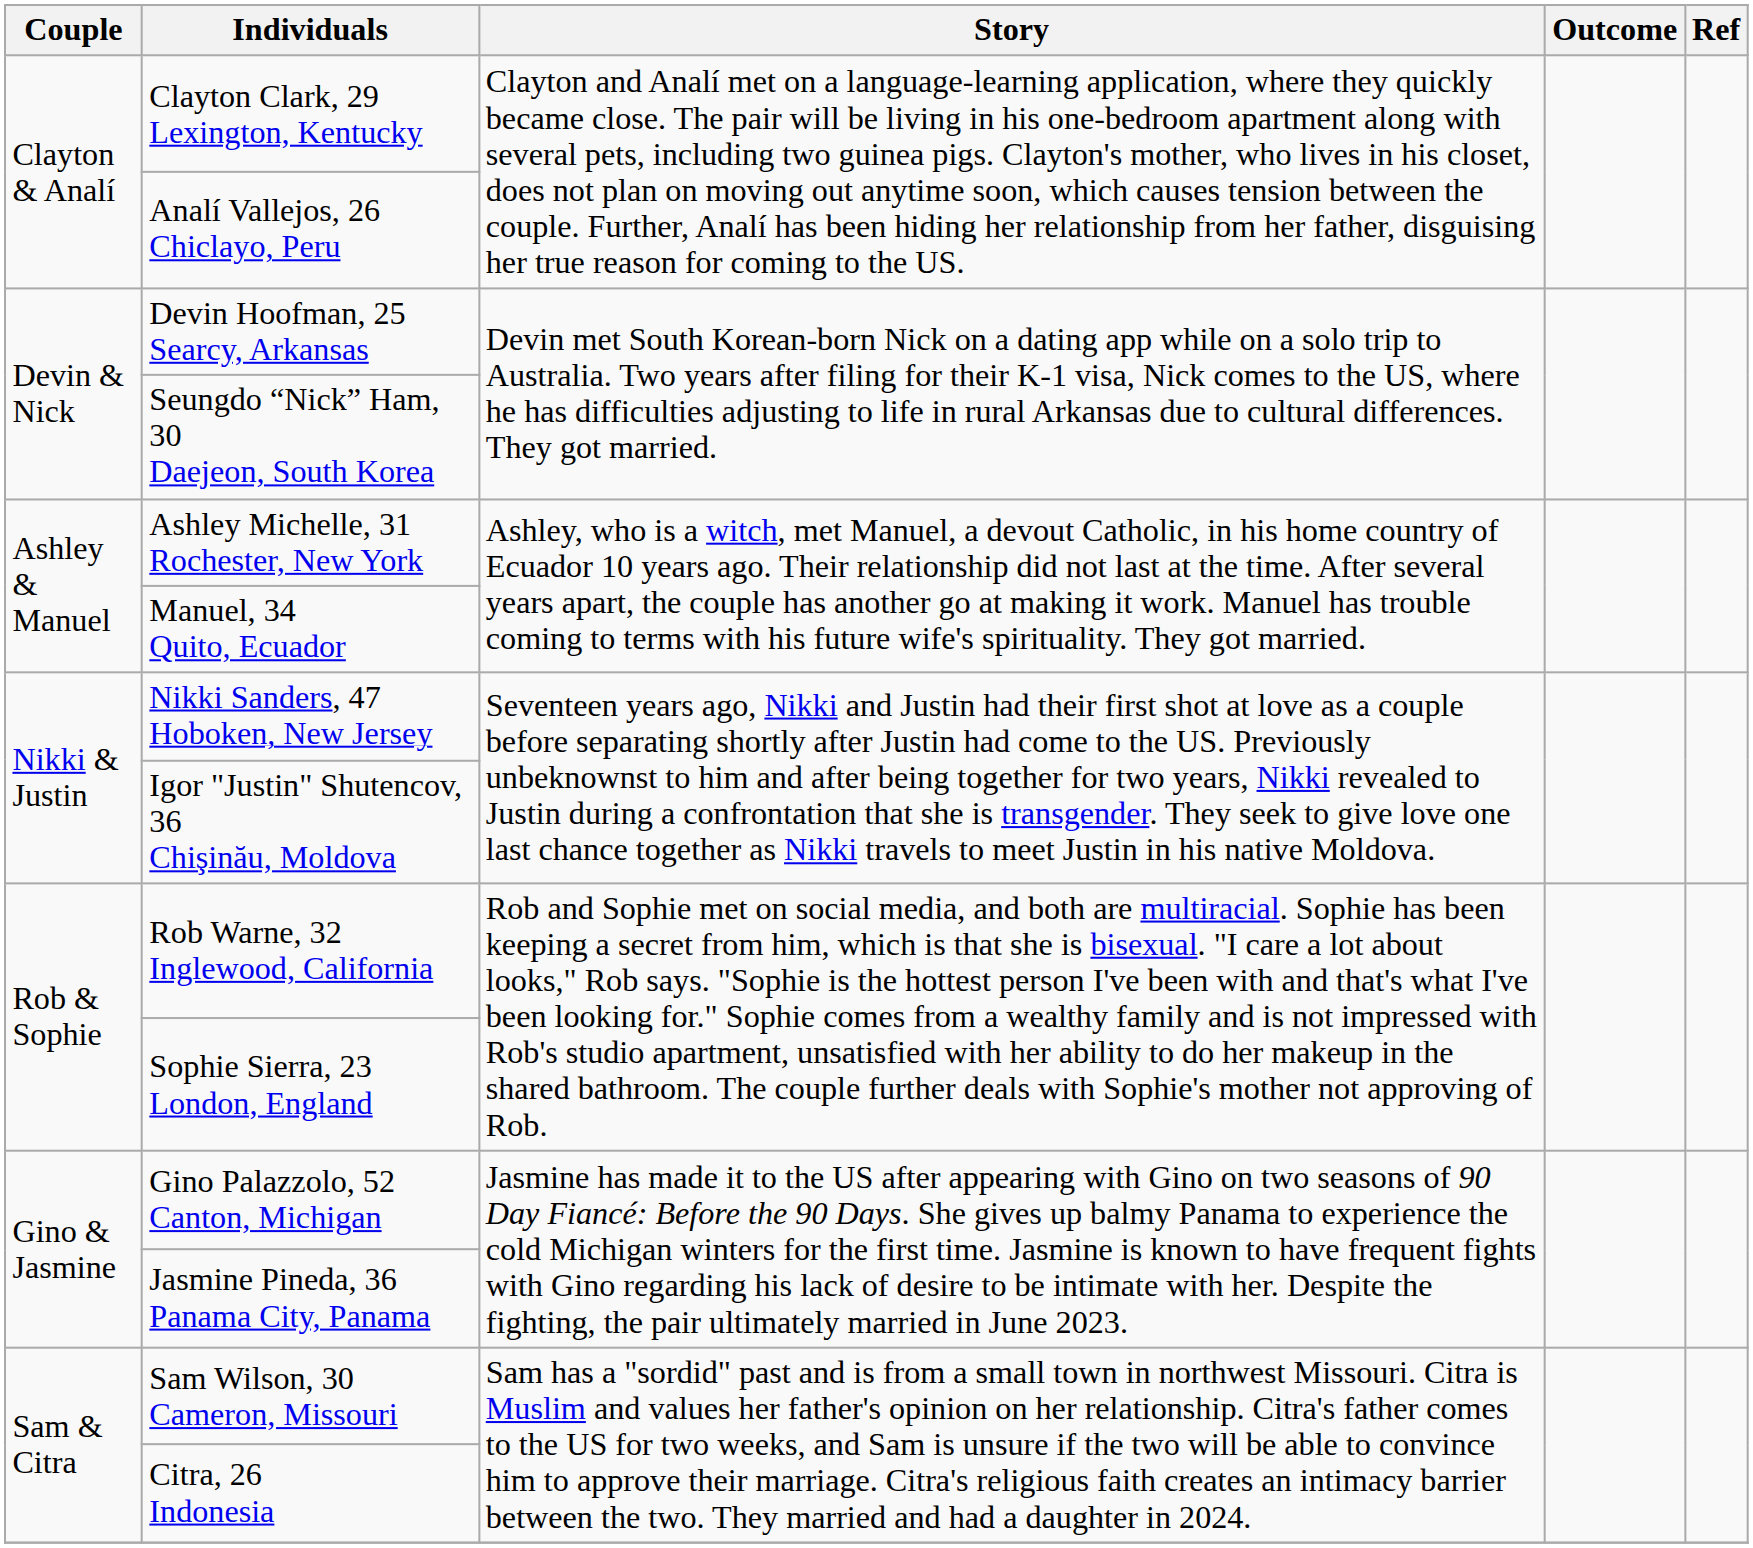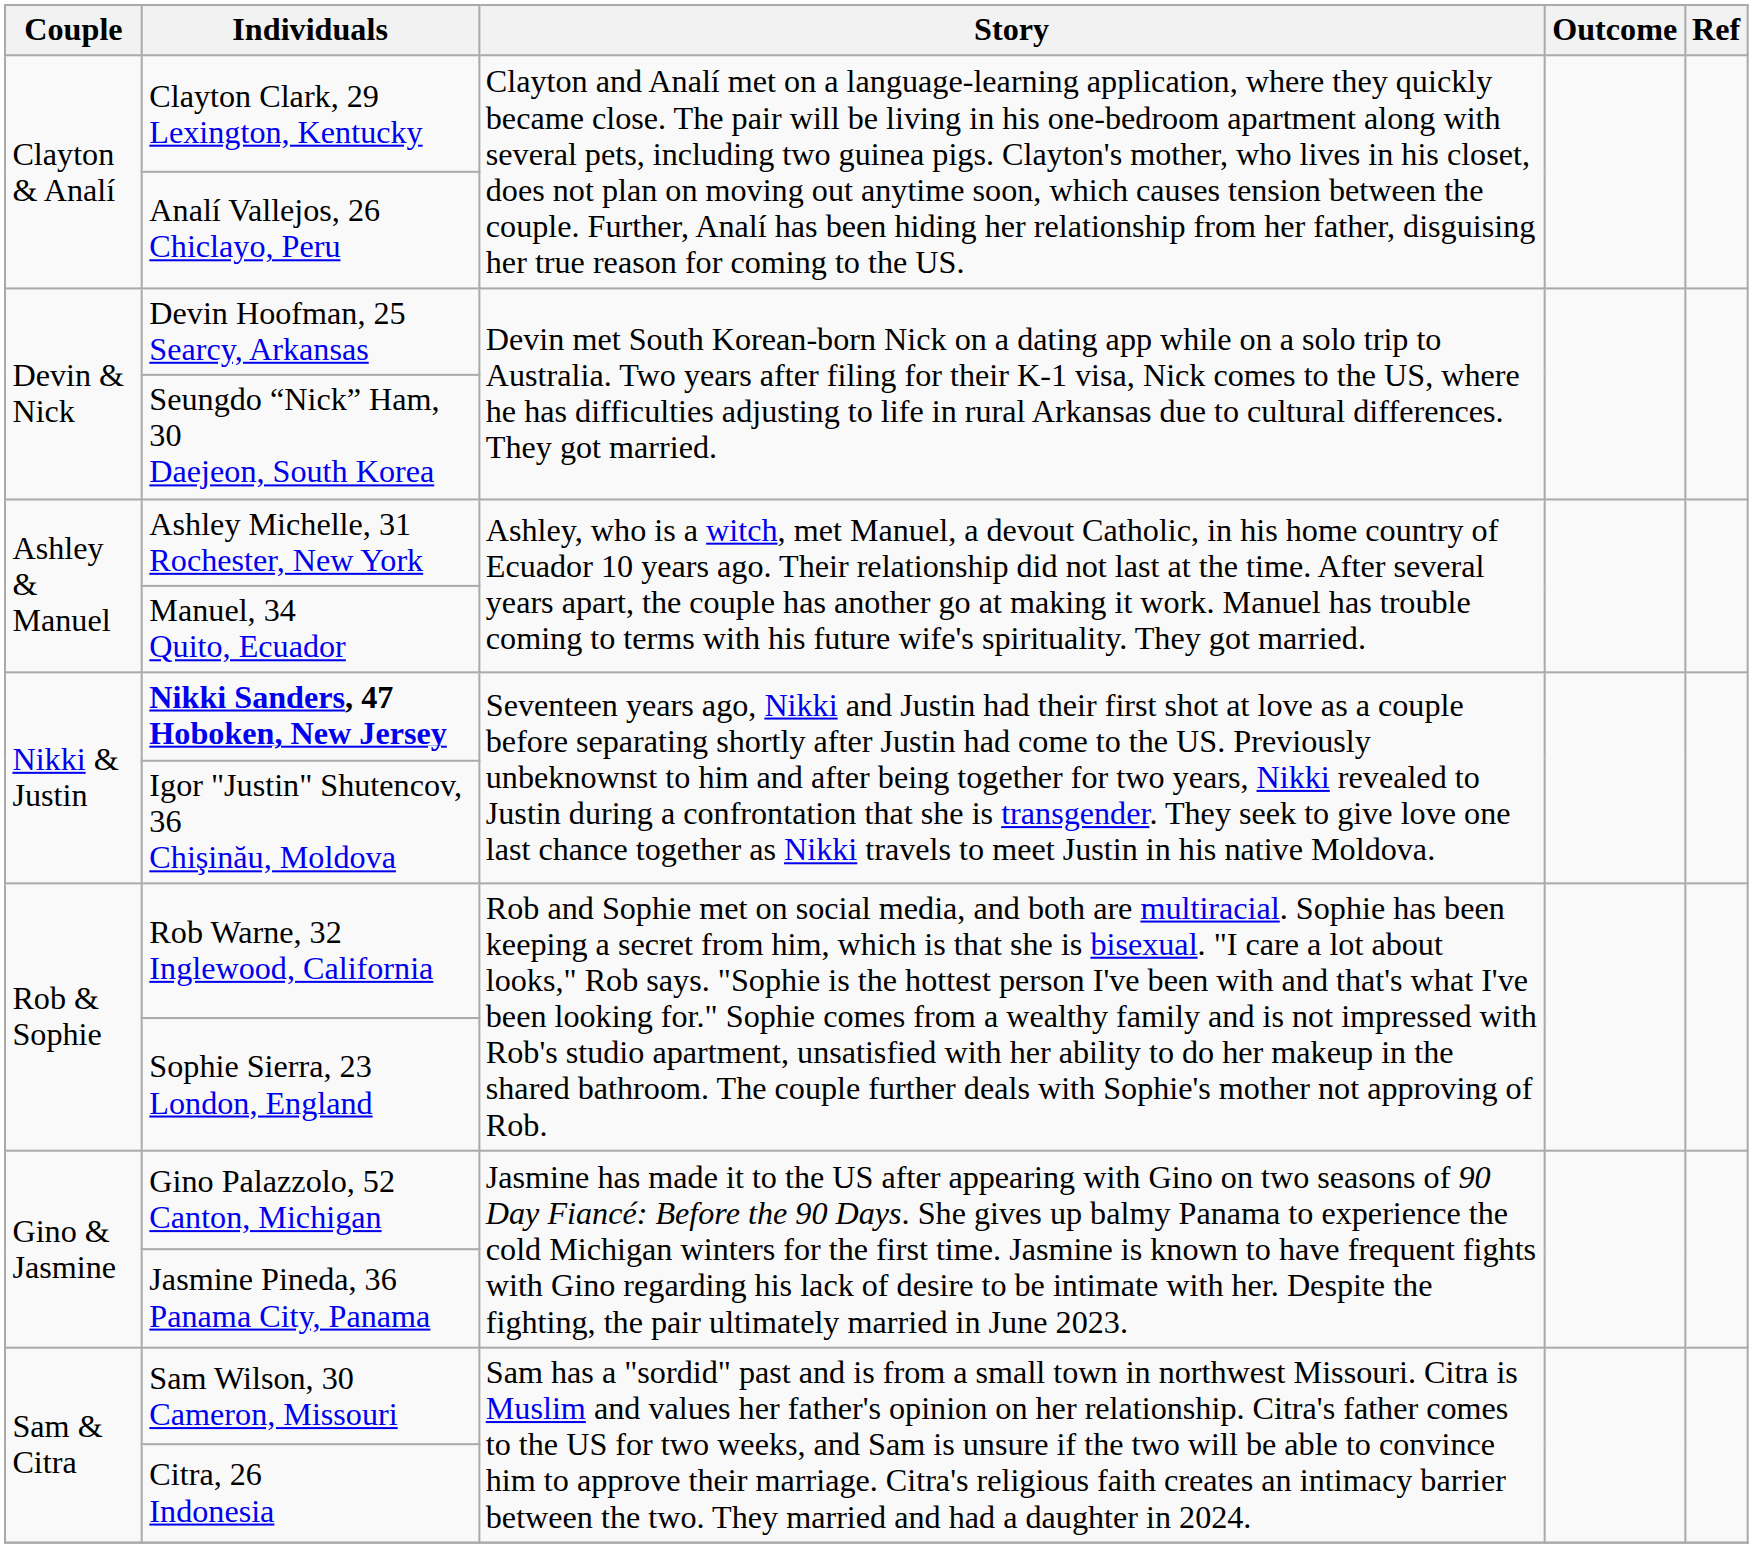(291, 715) normal -> (298, 715) bold
